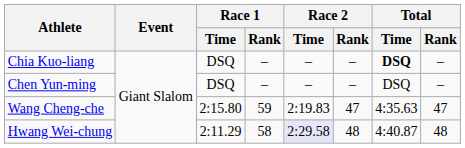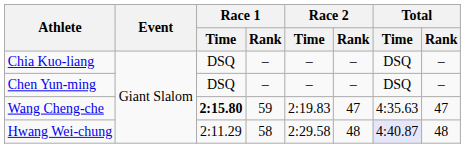(396, 62) bold -> (397, 62) normal
(221, 108) normal -> (221, 108) bold
(308, 131) lavender background -> (309, 131) no background
(396, 131) no background -> (397, 131) lavender background
